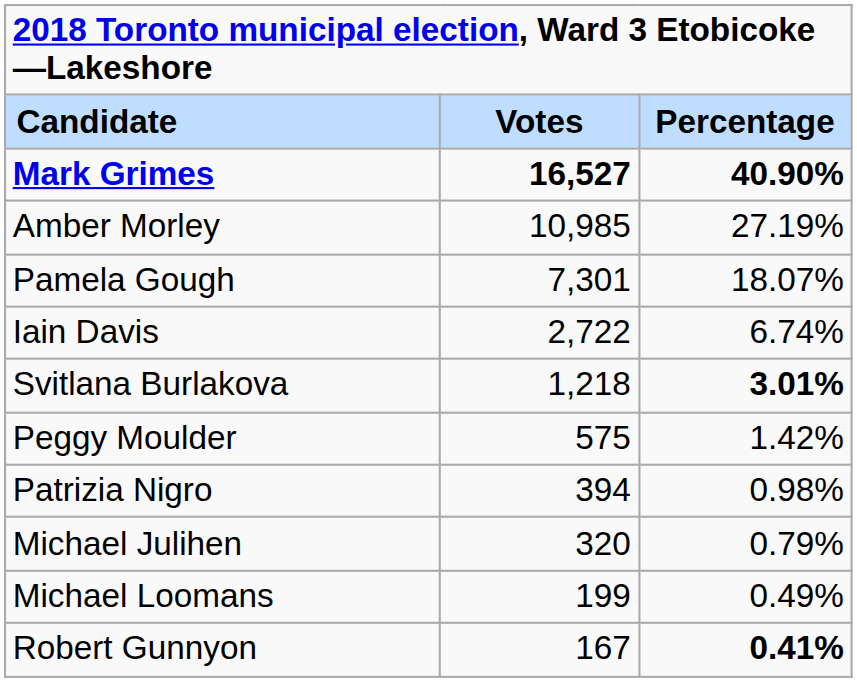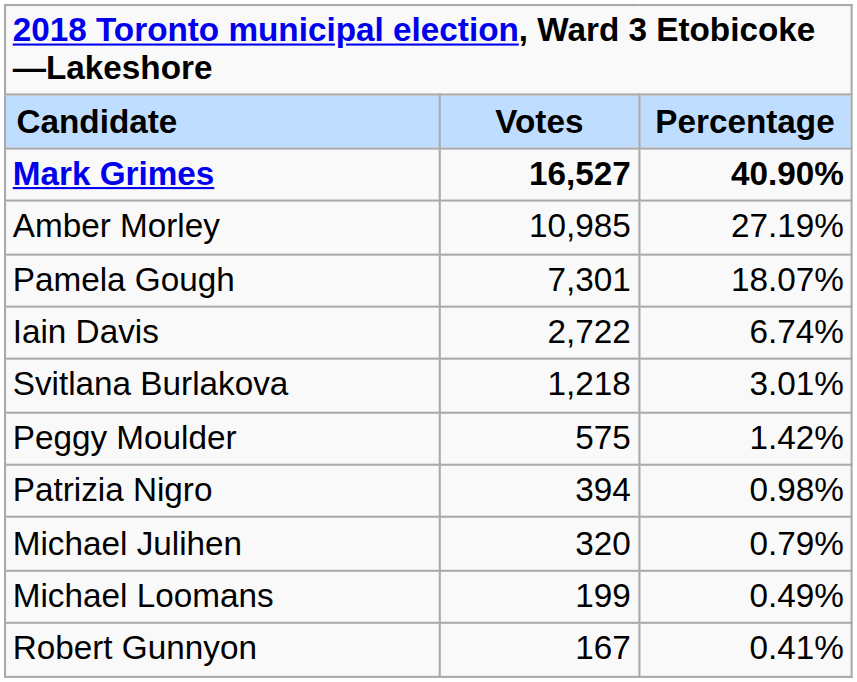(797, 385) bold -> (797, 385) normal
(797, 648) bold -> (797, 648) normal
